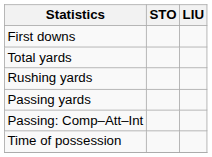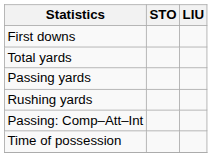rows swapped: (50, 78) <-> (49, 99)
